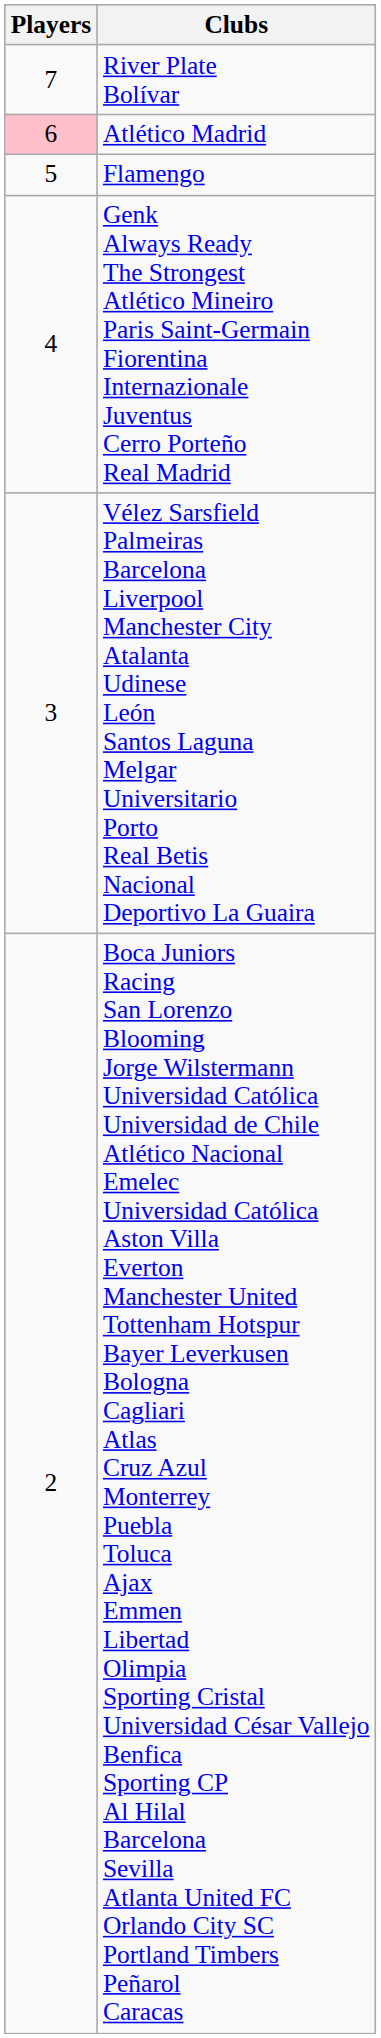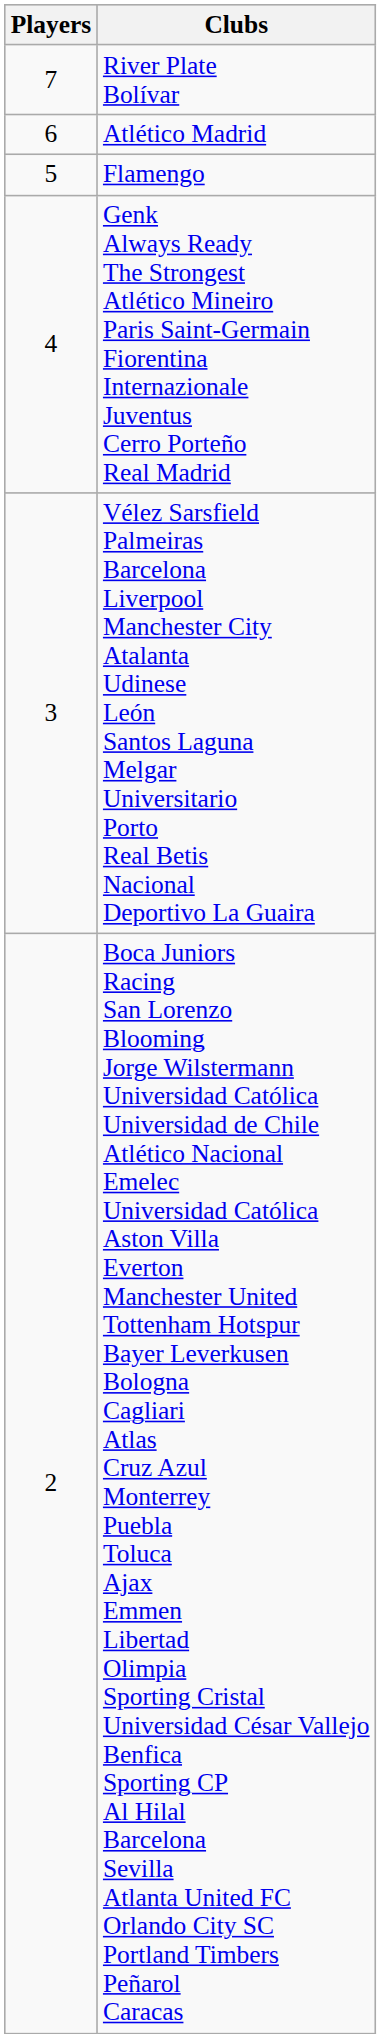(51, 133) pink background -> (51, 133) no background
